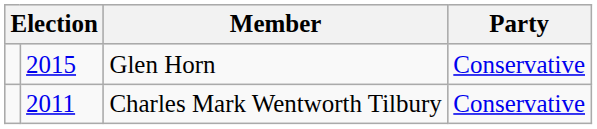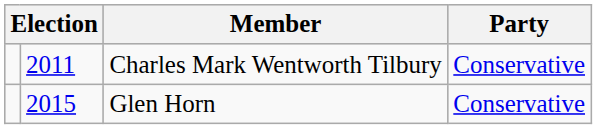rows swapped: (276, 103) <-> (162, 63)
